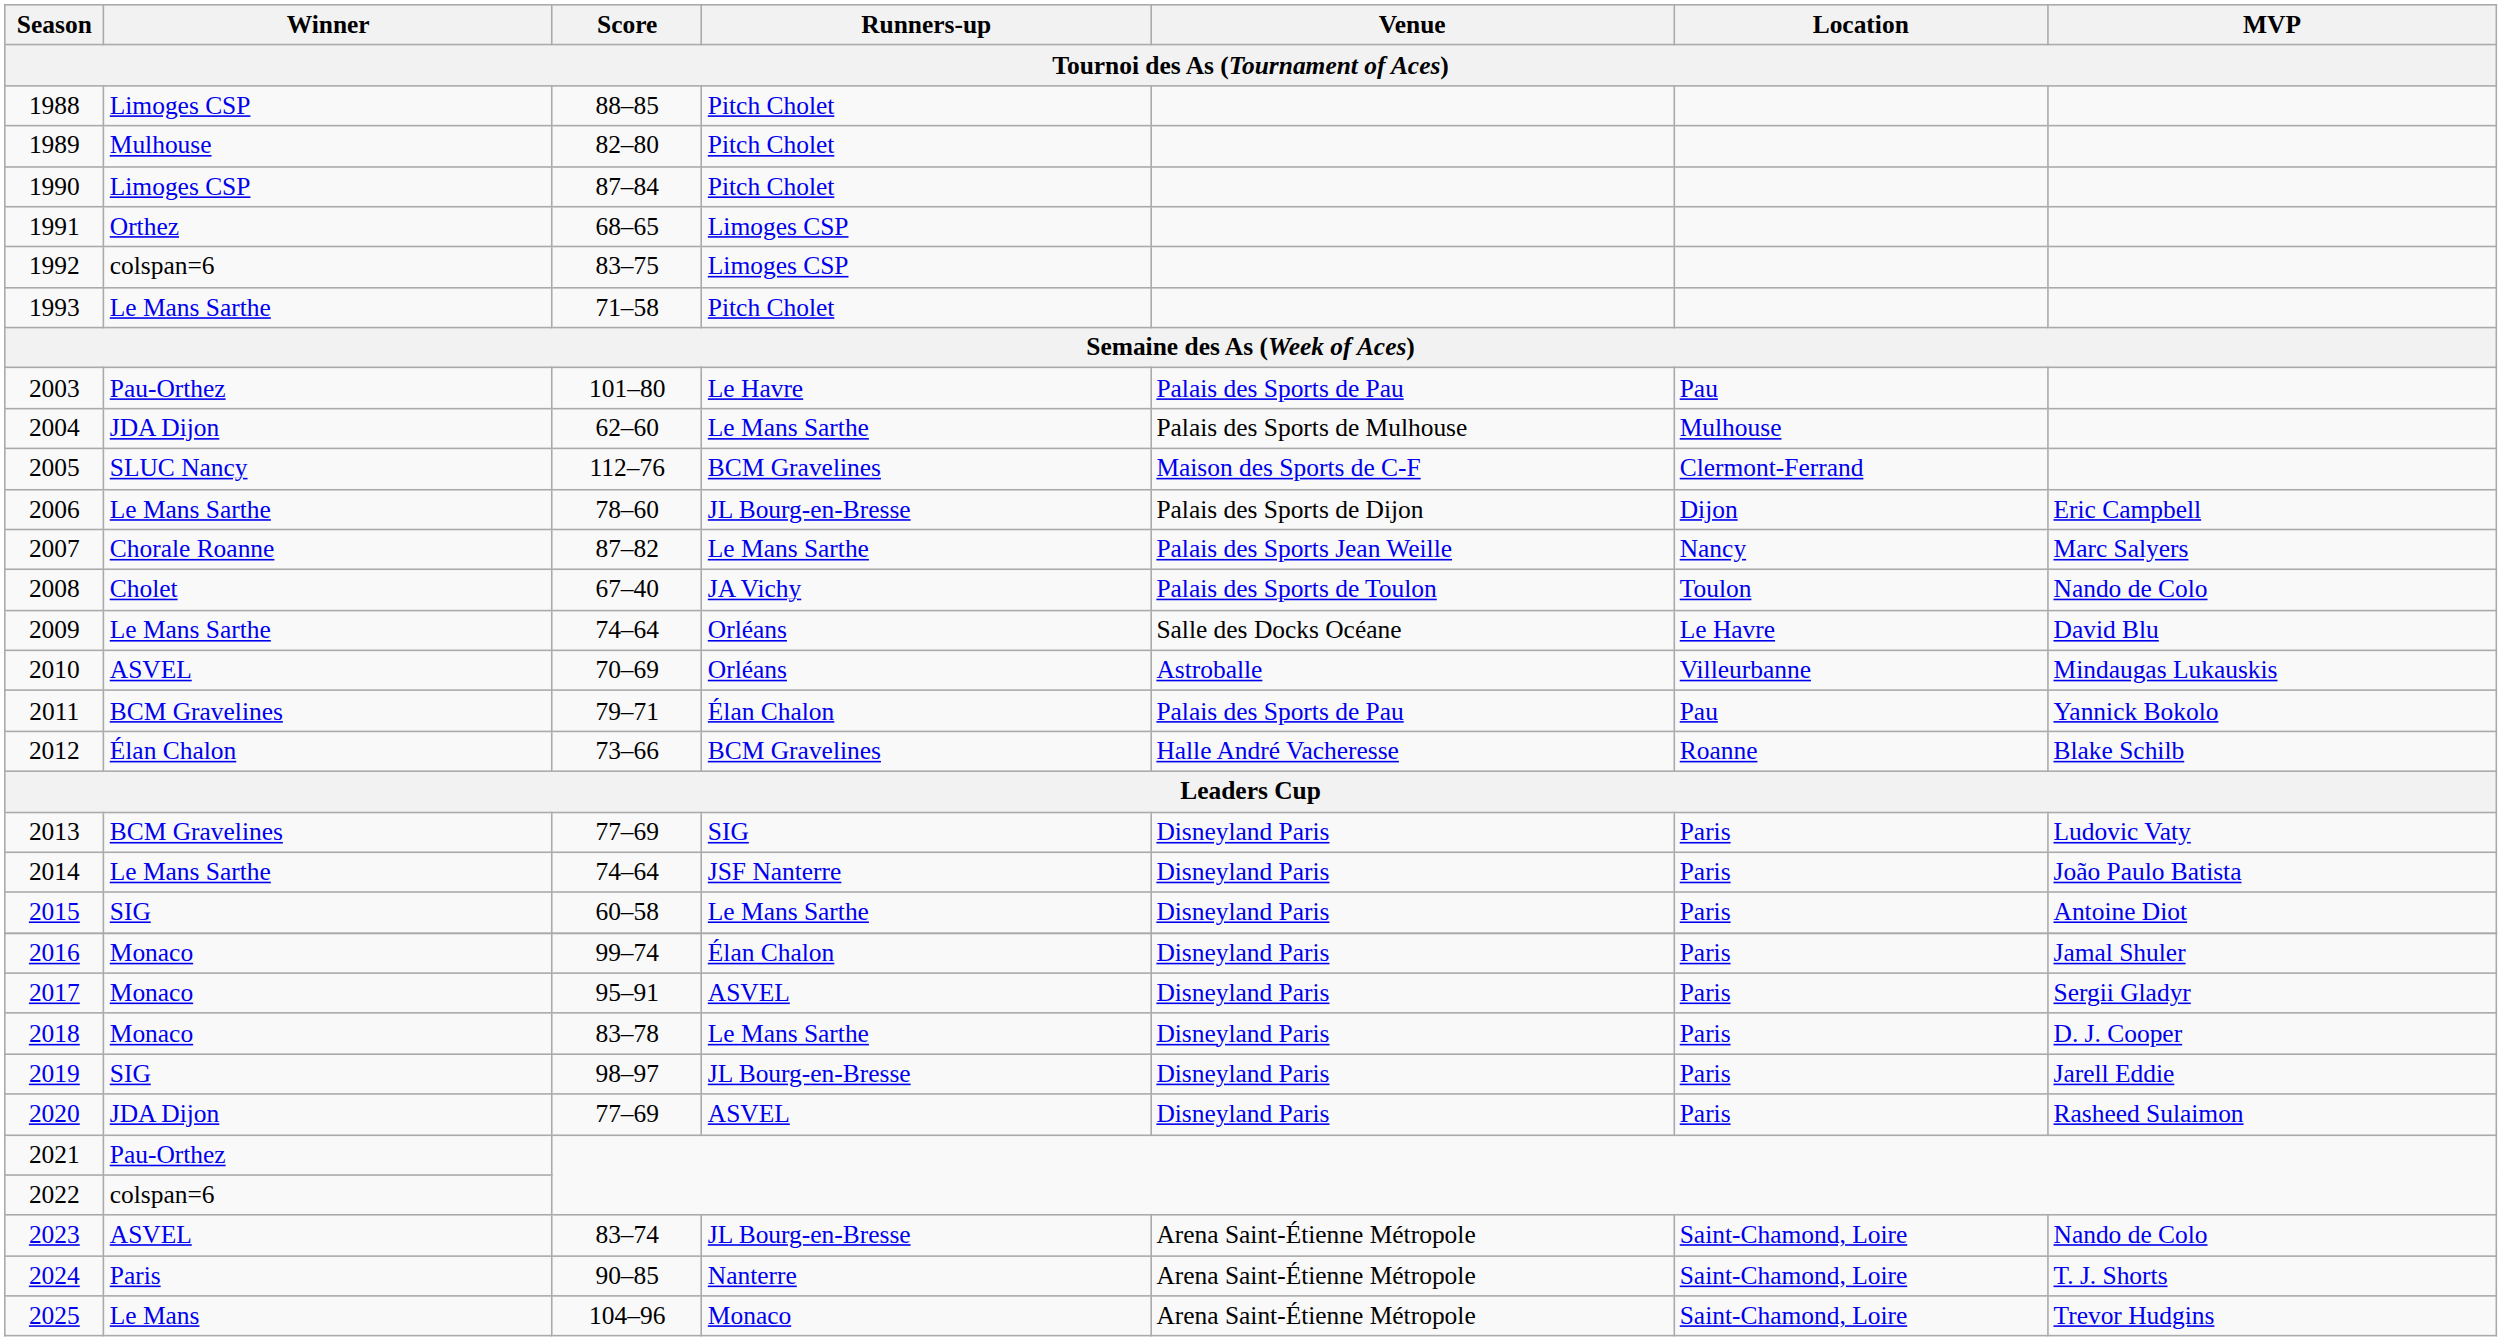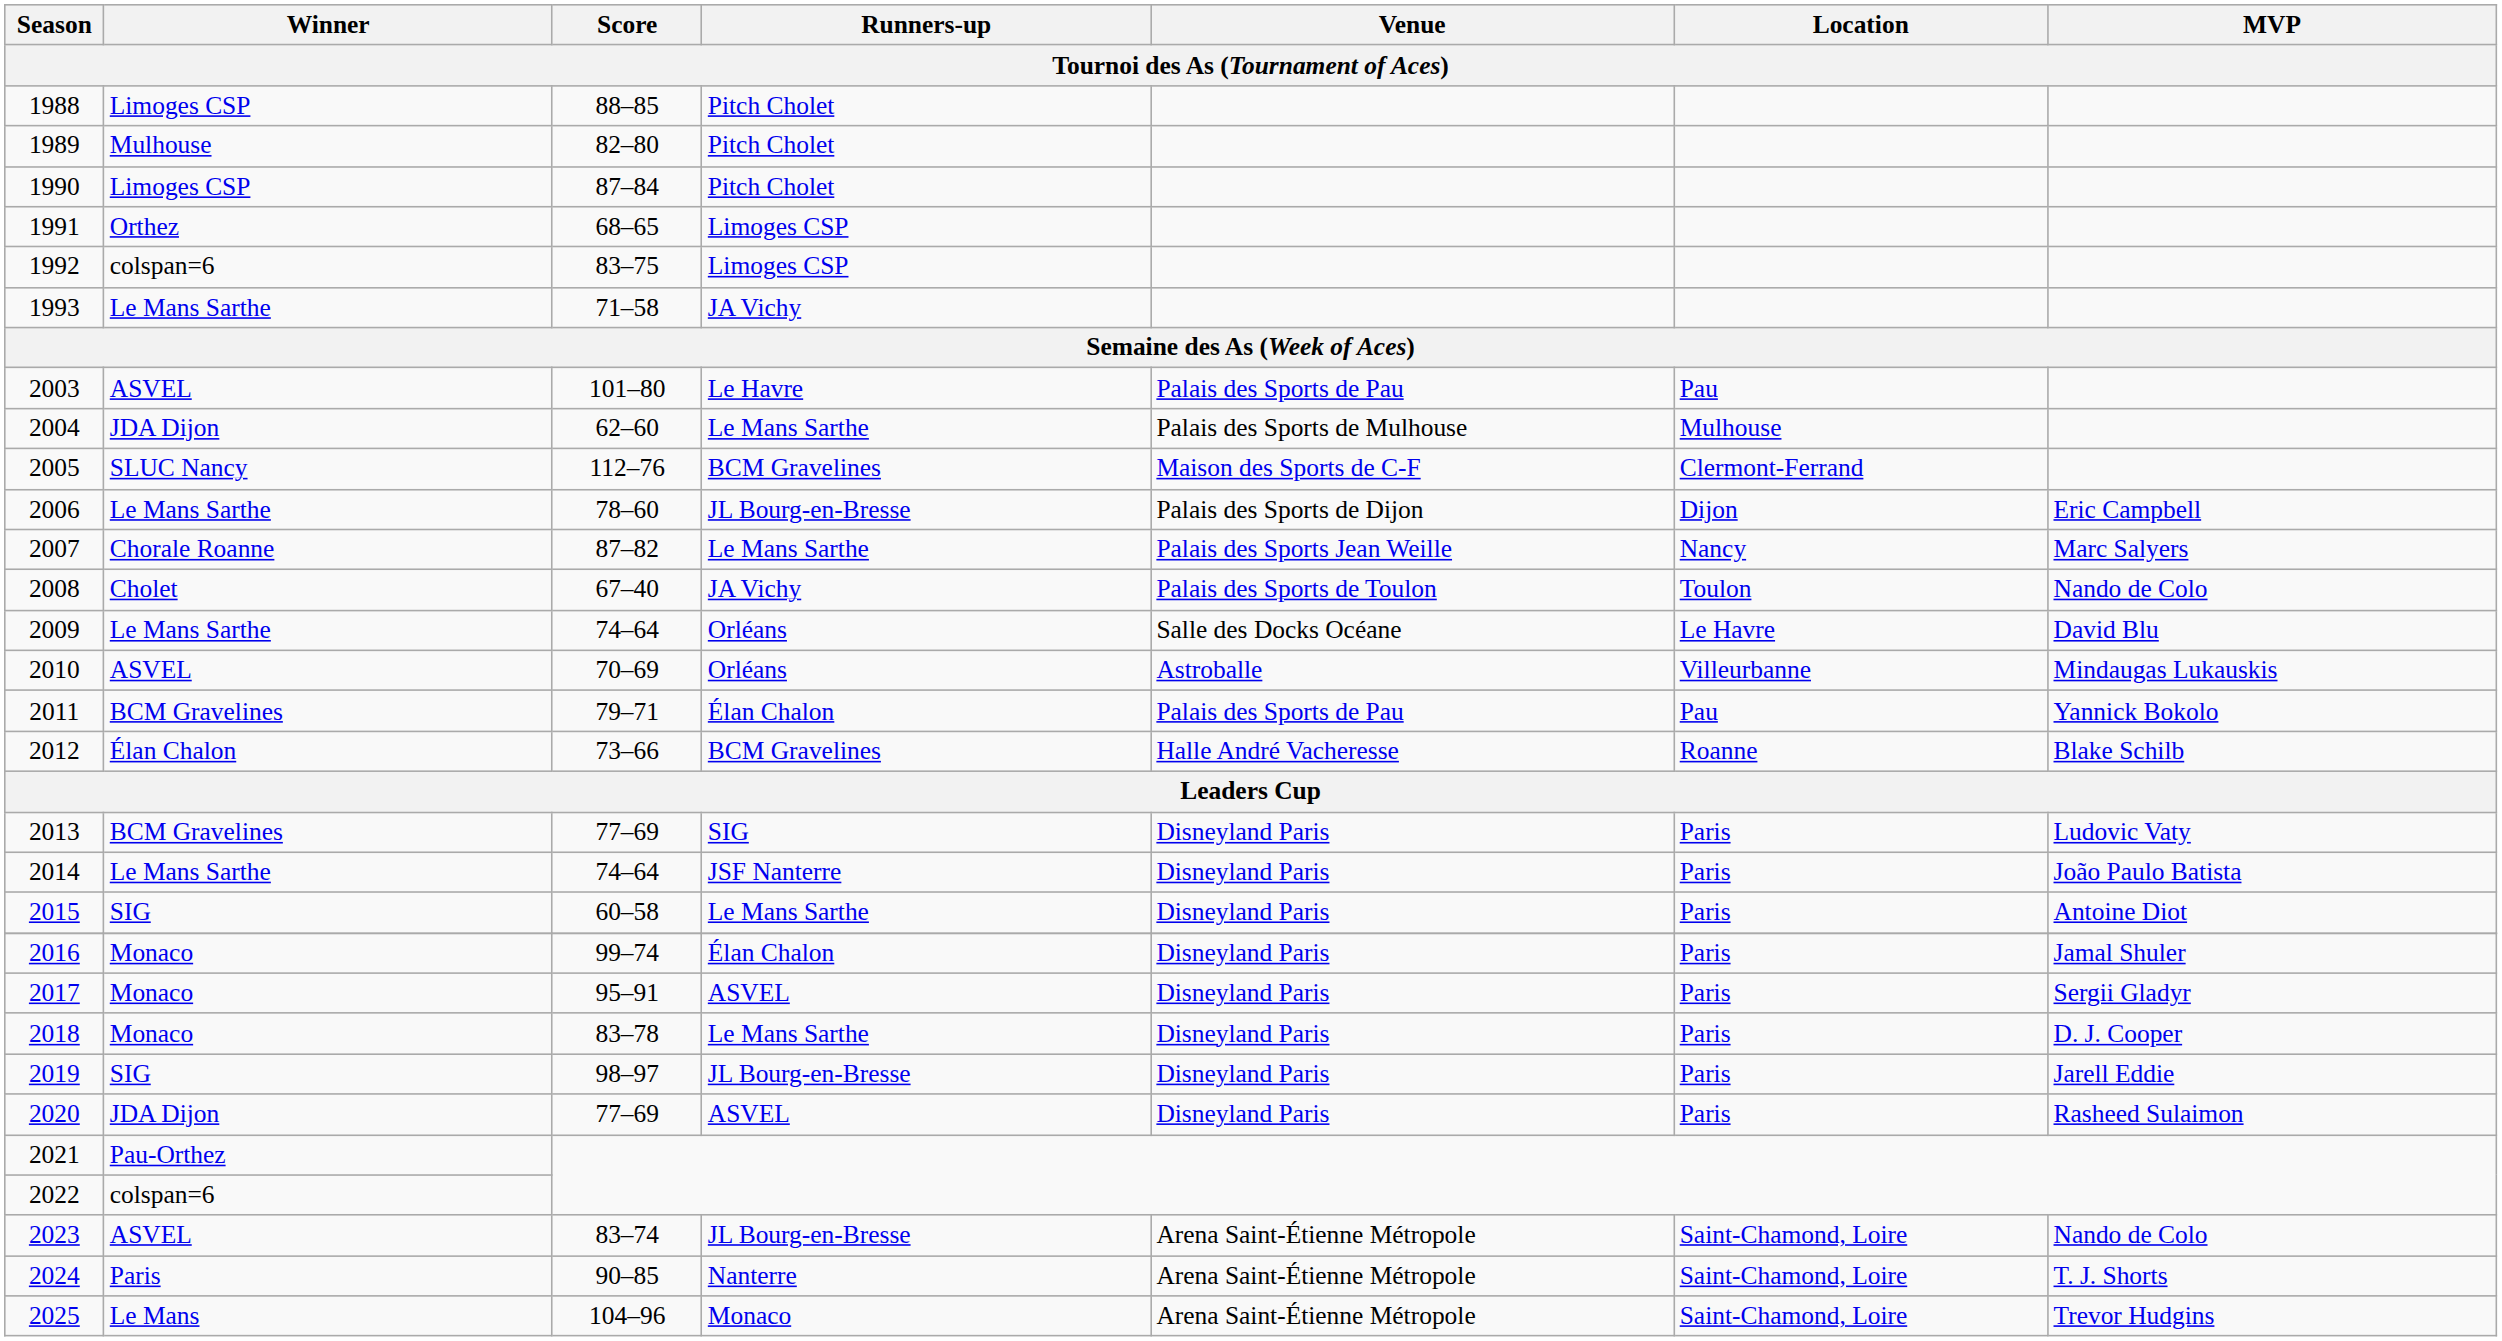(771, 307) Pitch Cholet -> (755, 307) JA Vichy
(168, 387) Pau-Orthez -> (151, 387) ASVEL
